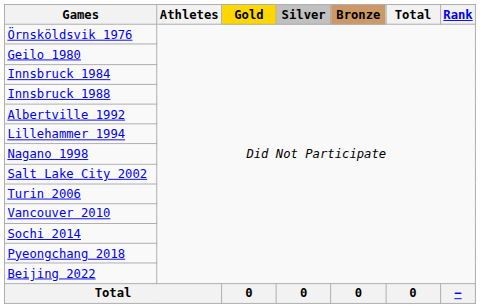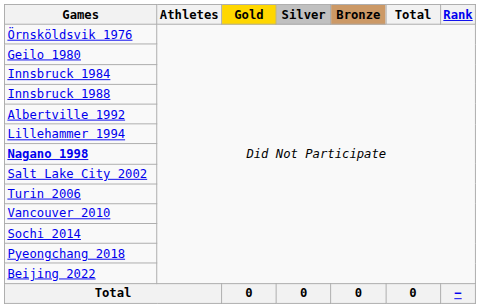(48, 154) normal -> (48, 154) bold
